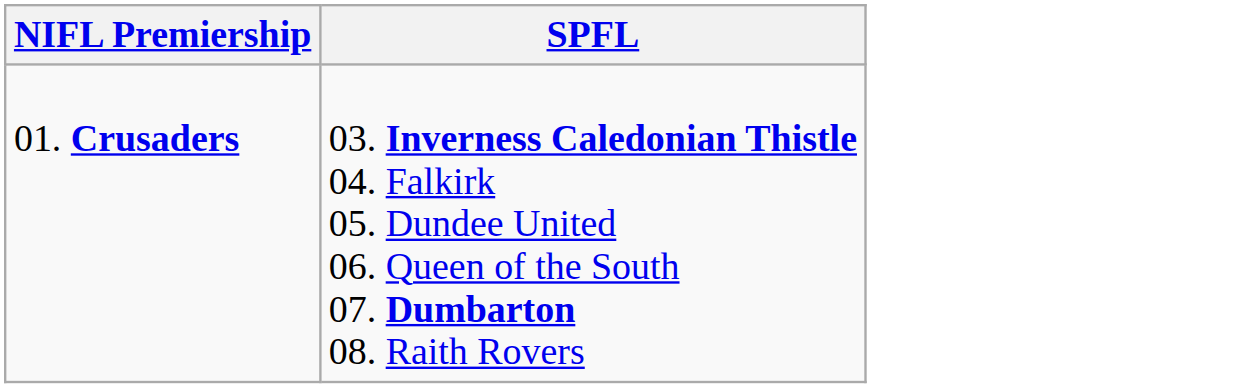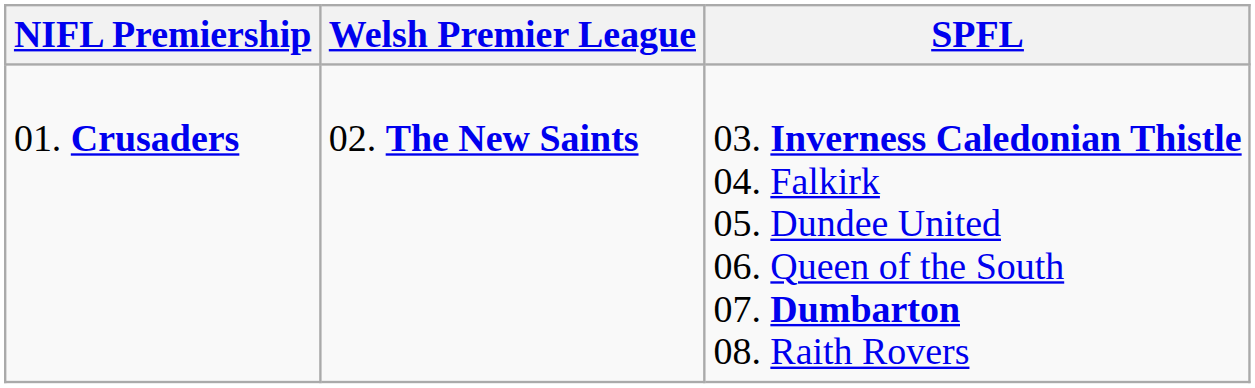+ column: (512, 34)
